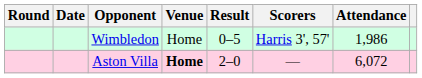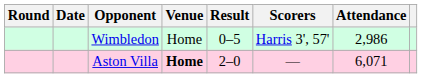(371, 38) 1,986 -> (371, 38) 2,986
(371, 61) 6,072 -> (371, 61) 6,071
